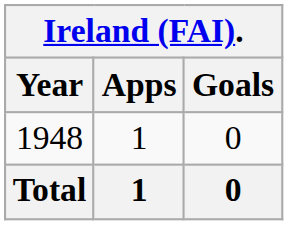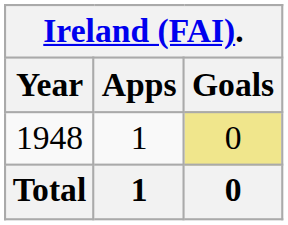(233, 137) no background -> (233, 137) khaki background
